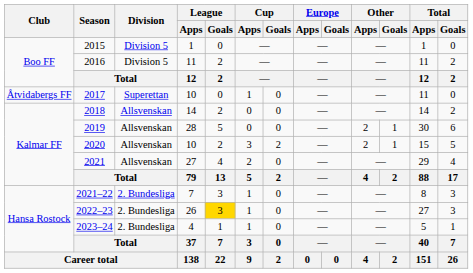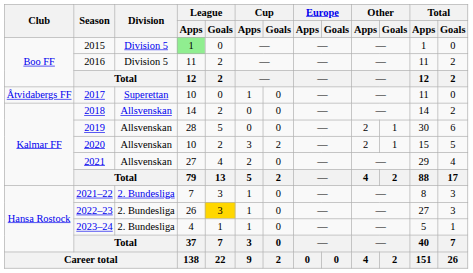(191, 45) no background -> (191, 45) lightgreen background
